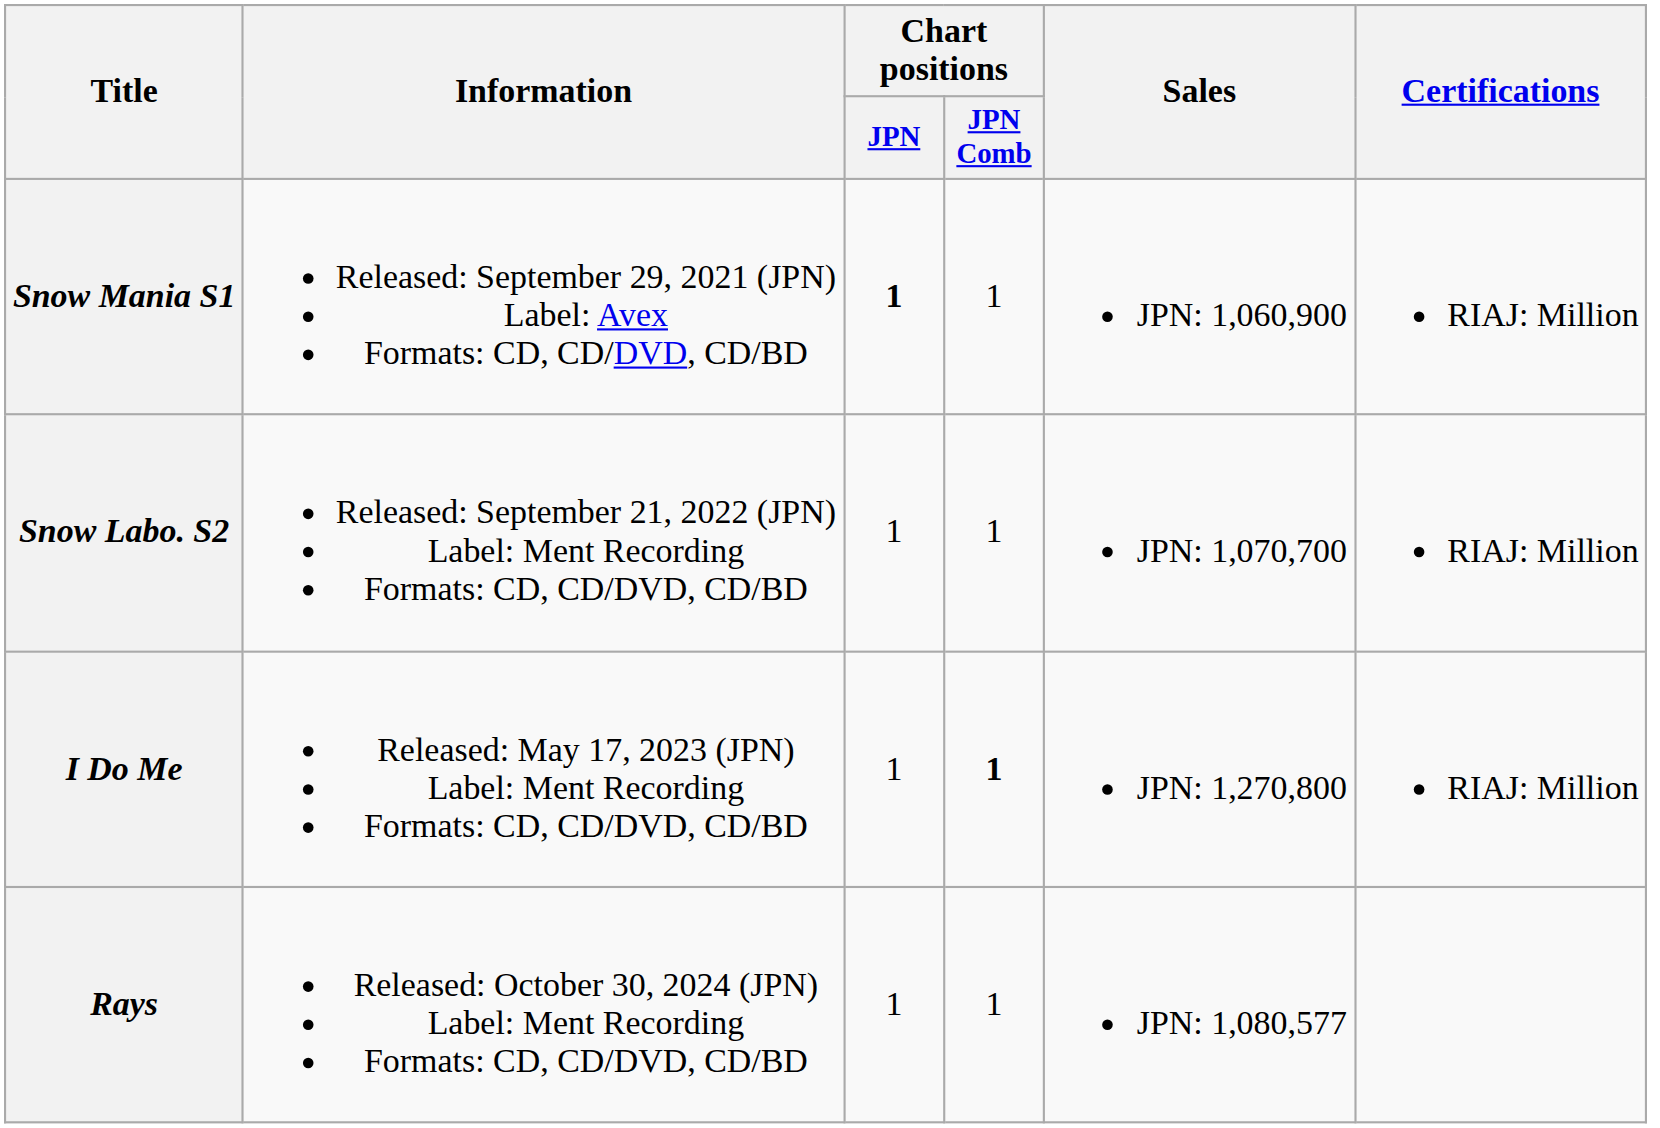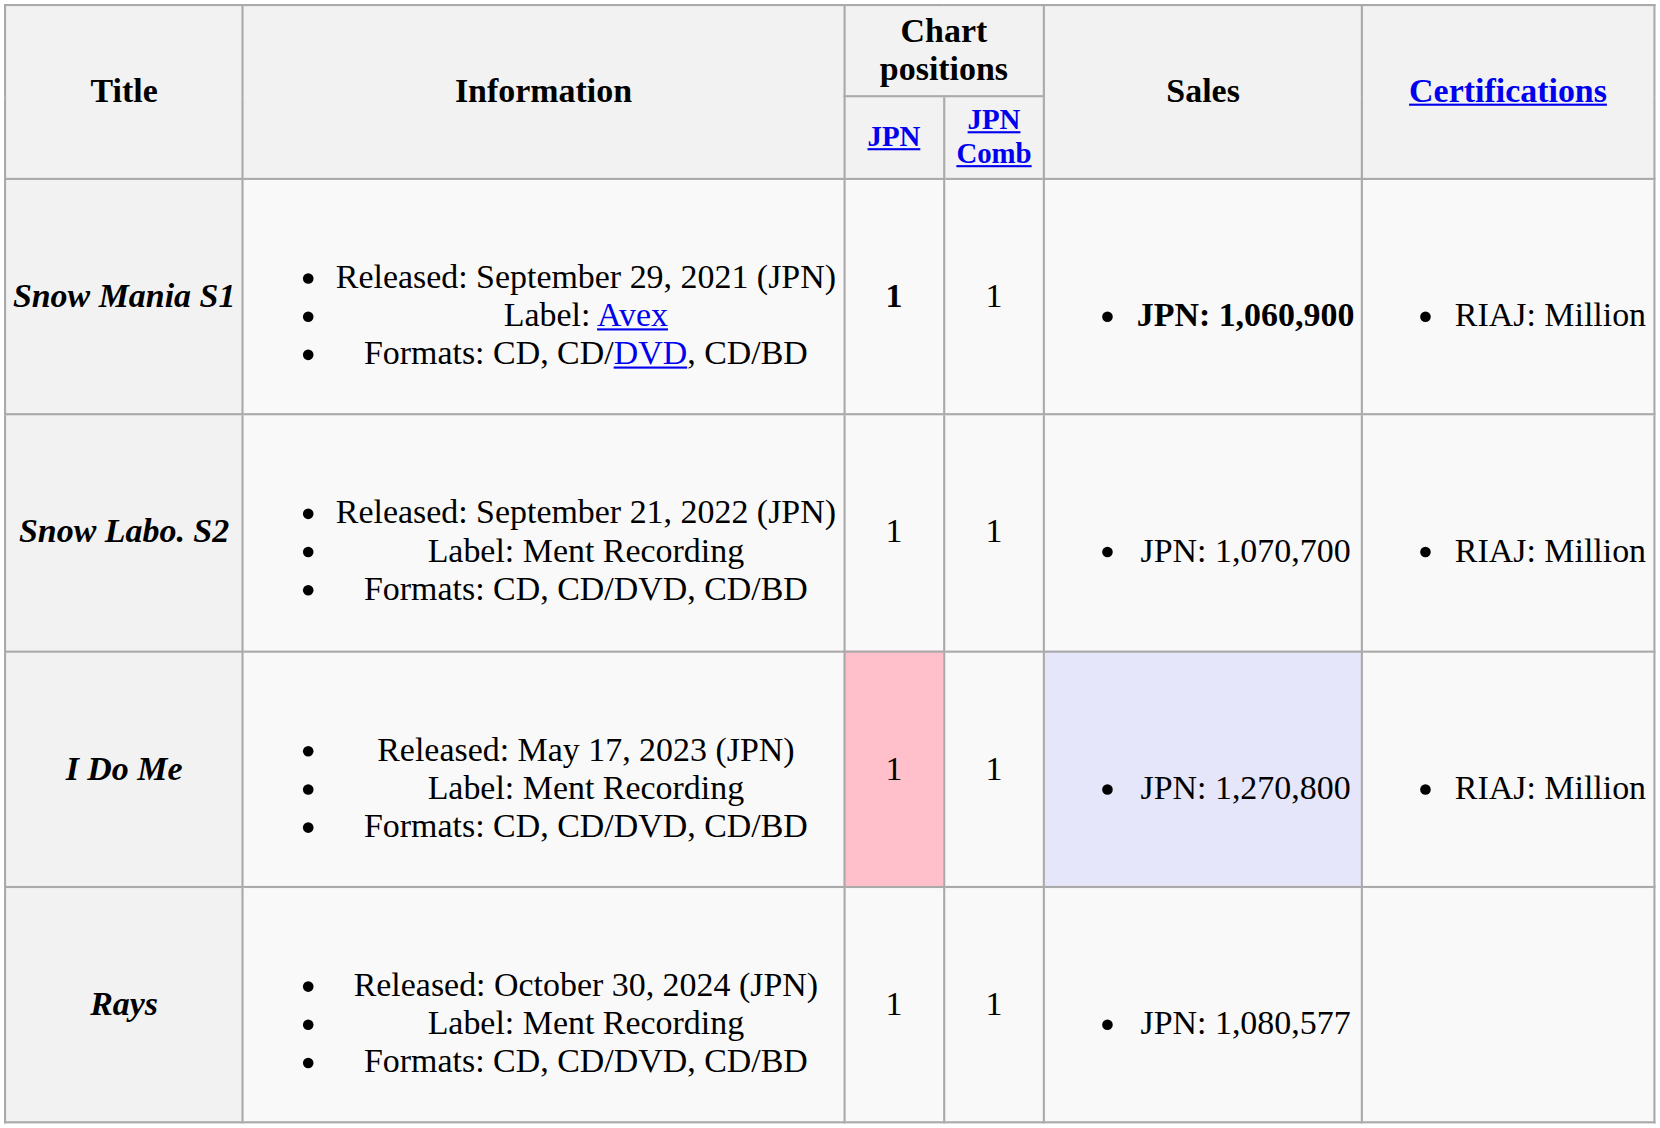(1199, 316) normal -> (1203, 316) bold
(894, 768) no background -> (894, 768) pink background
(994, 768) bold -> (994, 768) normal
(1199, 788) no background -> (1203, 788) lavender background
